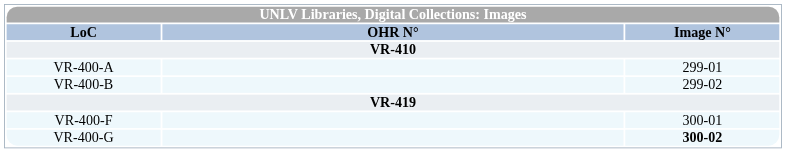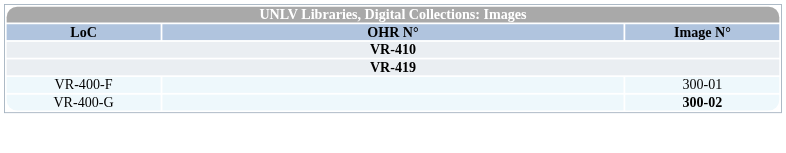- row: (84, 67)
- row: (84, 85)
